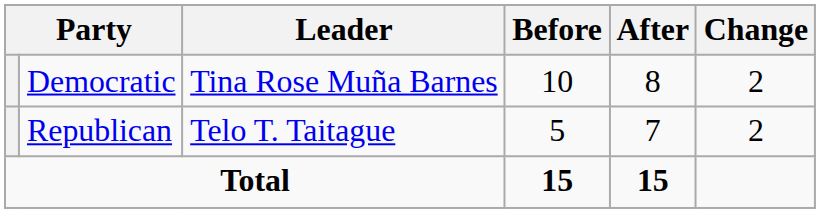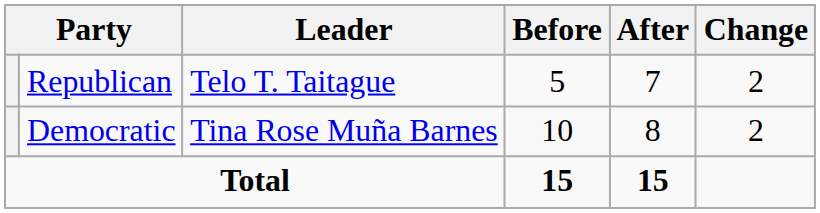rows swapped: (101, 80) <-> (100, 130)
